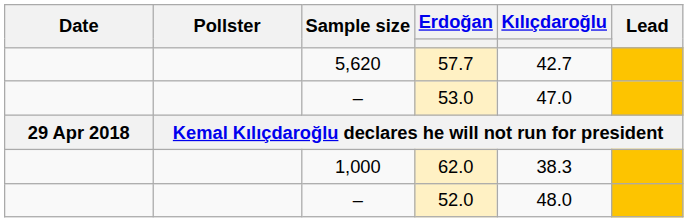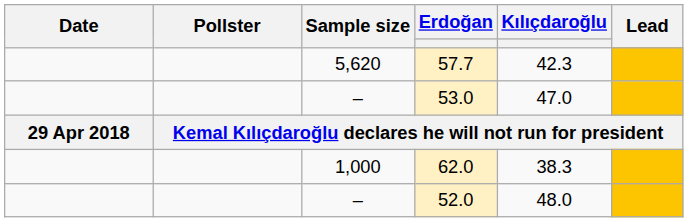(554, 65) 42.7 -> (554, 65) 42.3
